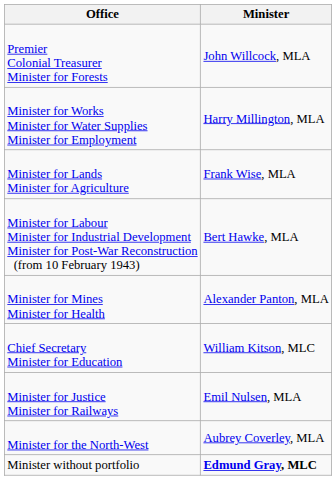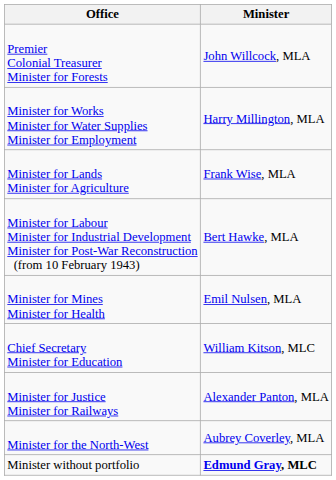(266, 299) Alexander Panton, MLA -> (252, 299) Emil Nulsen, MLA
(252, 396) Emil Nulsen, MLA -> (266, 396) Alexander Panton, MLA
